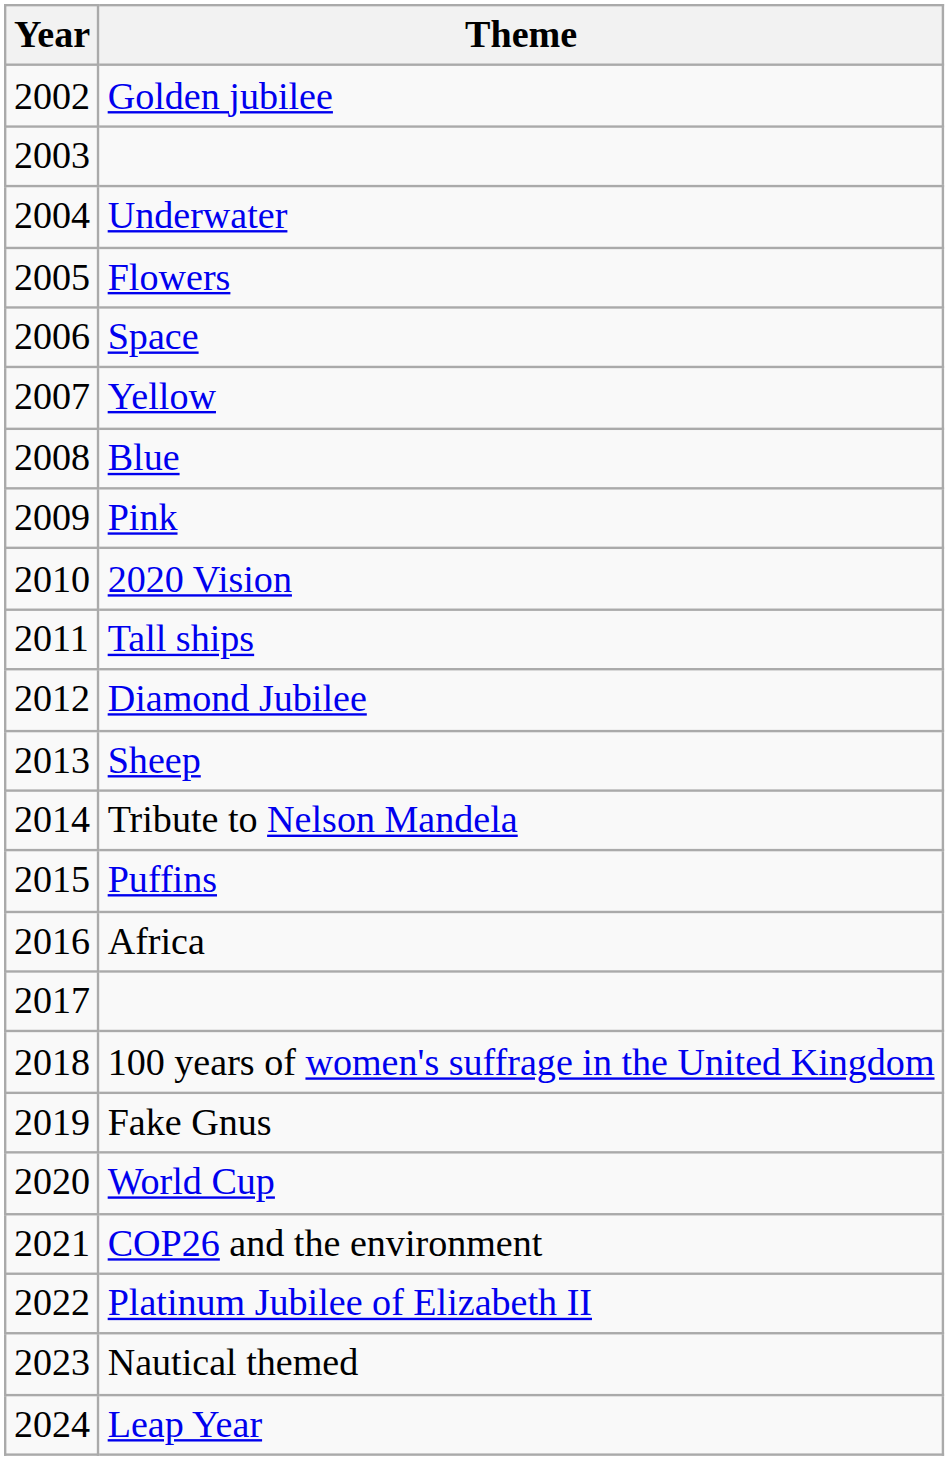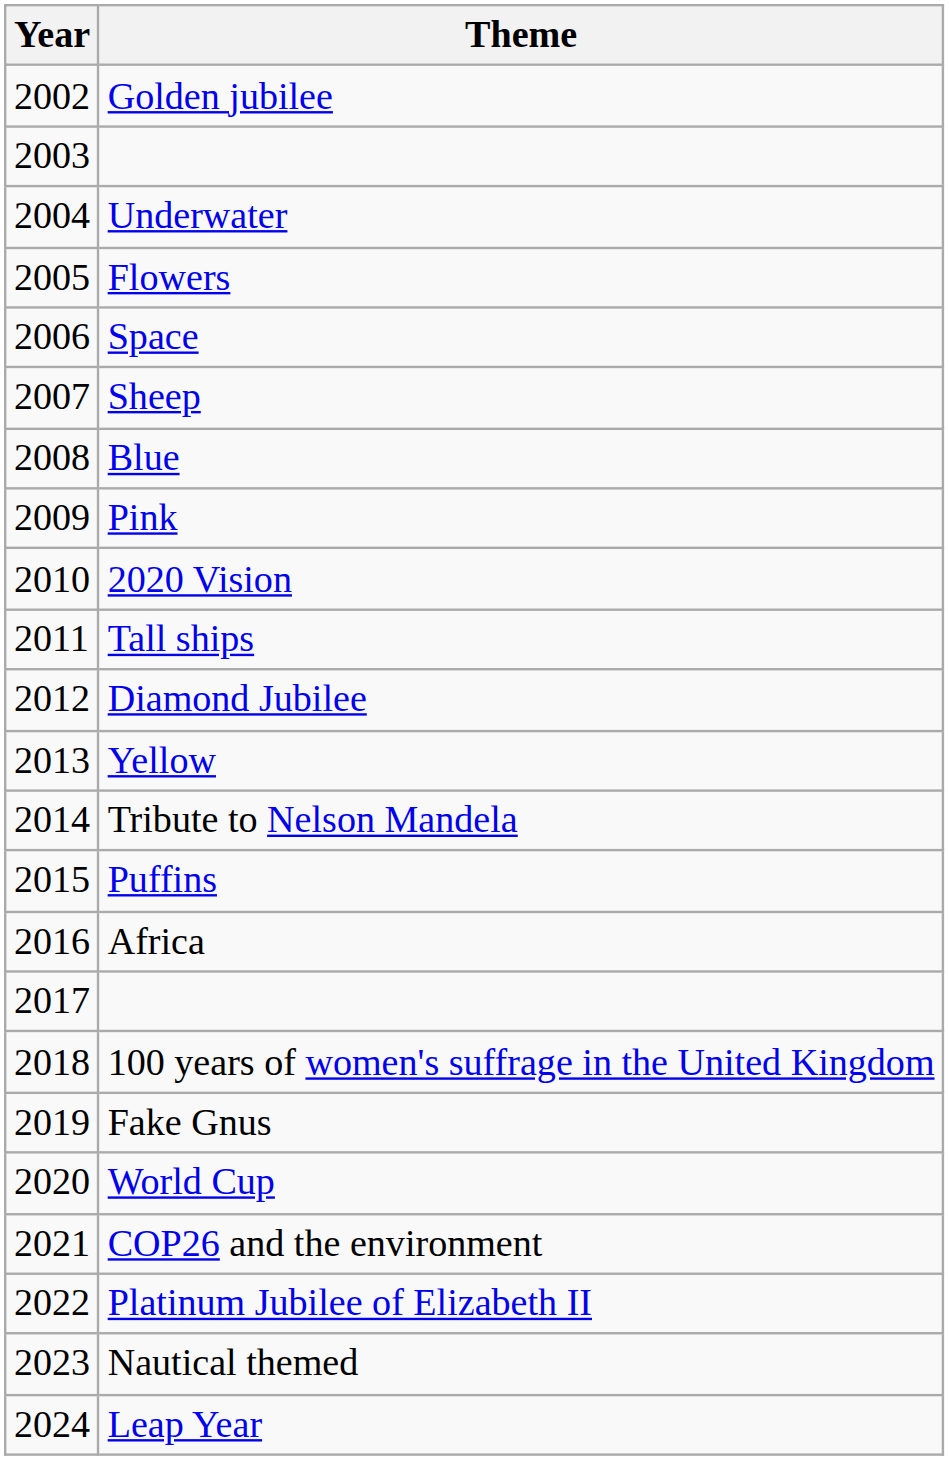(162, 397) Yellow -> (154, 397) Sheep
(154, 759) Sheep -> (162, 759) Yellow
